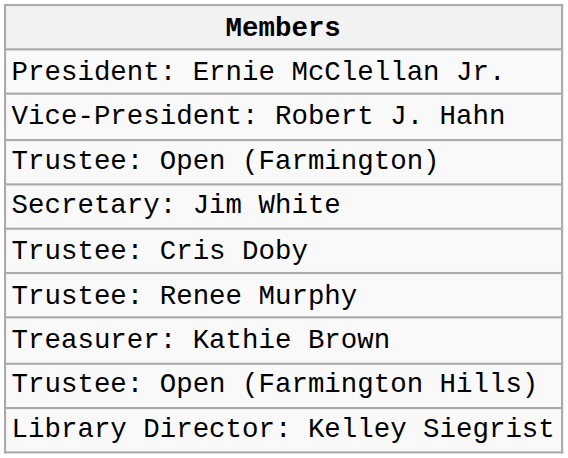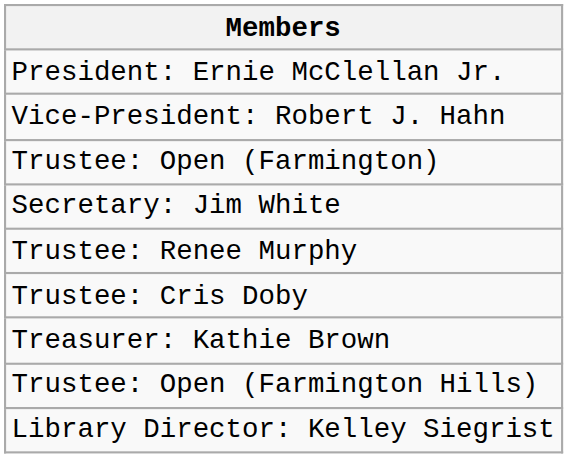(160, 251) Trustee: Cris Doby -> (184, 251) Trustee: Renee Murphy
(184, 296) Trustee: Renee Murphy -> (160, 296) Trustee: Cris Doby
